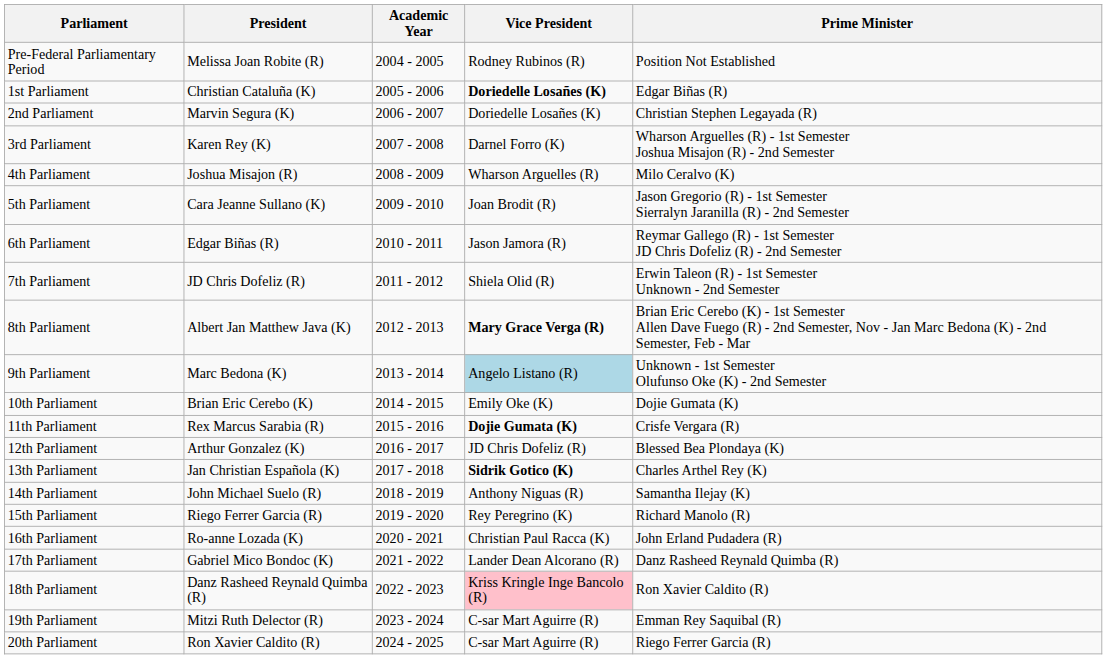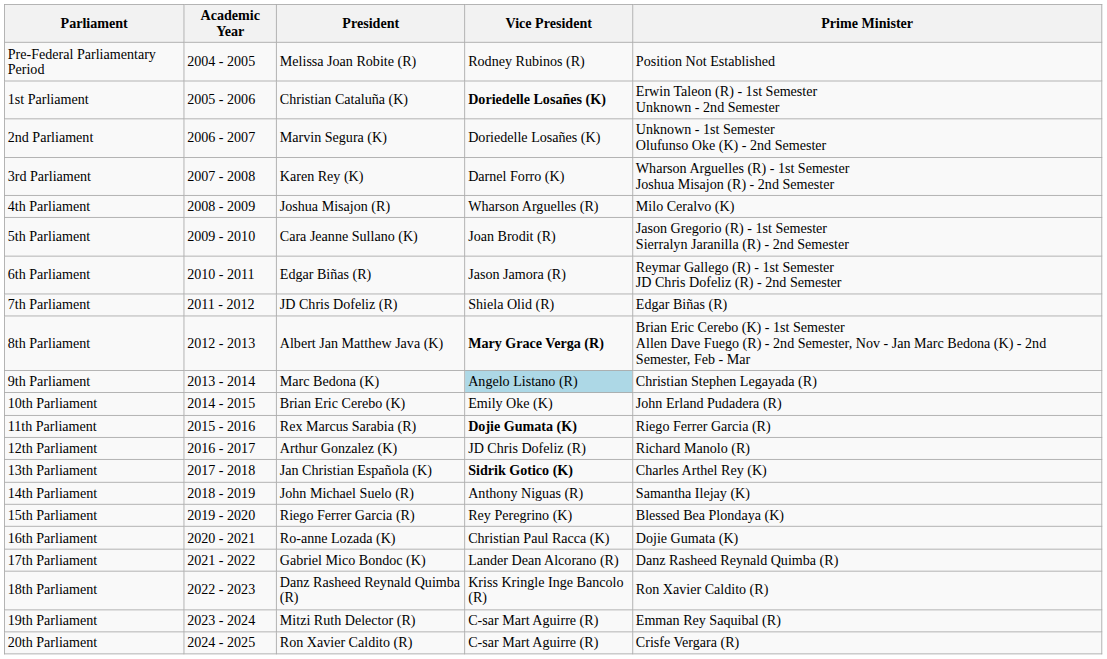columns swapped: (419, 23) <-> (278, 23)
(682, 92) Edgar Biñas (R) -> (726, 99) Erwin Taleon (R) - 1st Semester Unknown - 2nd Semester
(726, 114) Christian Stephen Legayada (R) -> (731, 138) Unknown - 1st Semester Olufunso Oke (K) - 2nd Semester
(726, 281) Erwin Taleon (R) - 1st Semester Unknown - 2nd Semester -> (682, 305) Edgar Biñas (R)
(731, 373) Unknown - 1st Semester Olufunso Oke (K) - 2nd Semester -> (726, 381) Christian Stephen Legayada (R)
(687, 403) Dojie Gumata (K) -> (709, 403) John Erland Pudadera (R)
(688, 426) Crisfe Vergara (R) -> (703, 426) Riego Ferrer Garcia (R)
(710, 448) Blessed Bea Plondaya (K) -> (693, 448) Richard Manolo (R)
(693, 515) Richard Manolo (R) -> (710, 515) Blessed Bea Plondaya (K)
(709, 537) John Erland Pudadera (R) -> (687, 537) Dojie Gumata (K)
(546, 590) pink background -> (546, 590) no background
(703, 642) Riego Ferrer Garcia (R) -> (688, 642) Crisfe Vergara (R)
